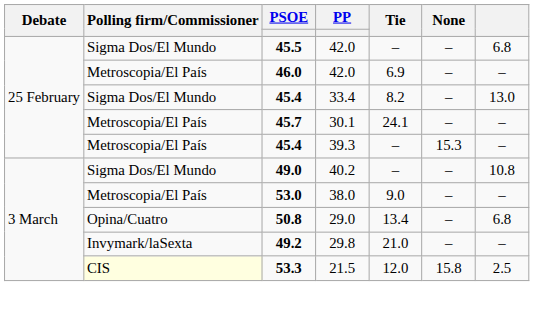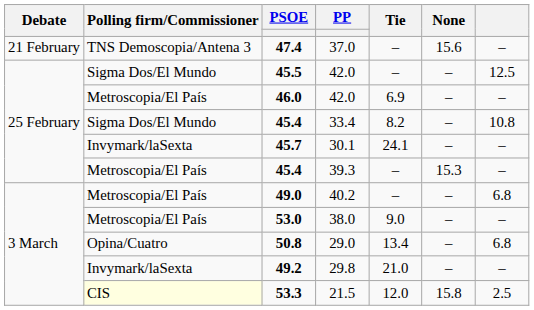+ row: (289, 48)
(502, 48) 6.8 -> (502, 72) 12.5
(502, 97) 13.0 -> (502, 121) 10.8
(147, 121) Metroscopia/El País -> (140, 146) Invymark/laSexta
(152, 170) Sigma Dos/El Mundo -> (147, 195) Metroscopia/El País
(502, 170) 10.8 -> (502, 195) 6.8
